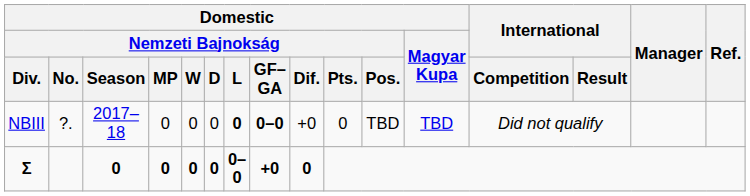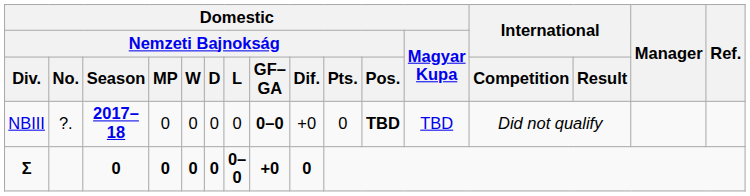(116, 123) normal -> (116, 123) bold
(237, 123) bold -> (237, 123) normal
(383, 123) normal -> (383, 123) bold
